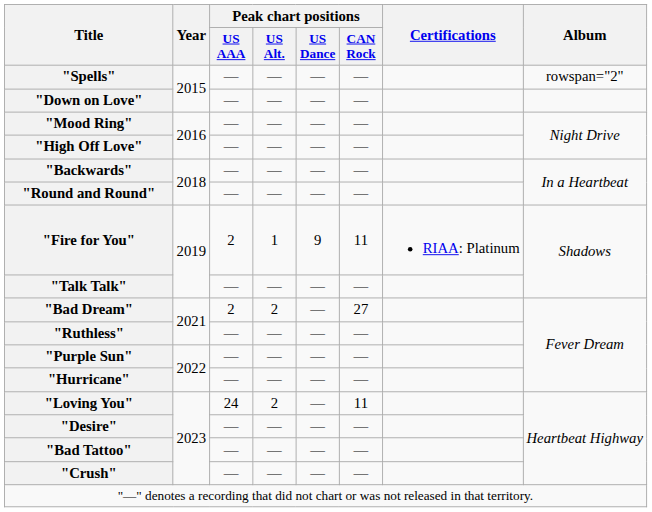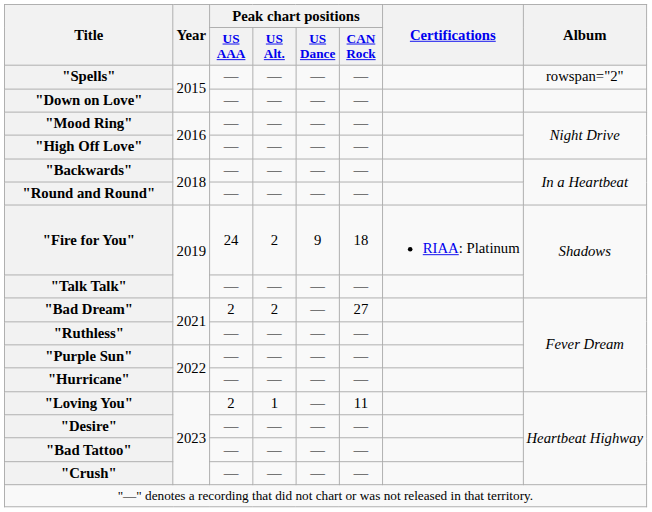(231, 240) 2 -> (231, 240) 24
(274, 240) 1 -> (274, 240) 2
(361, 240) 11 -> (361, 240) 18
(231, 403) 24 -> (231, 403) 2
(274, 403) 2 -> (274, 403) 1
